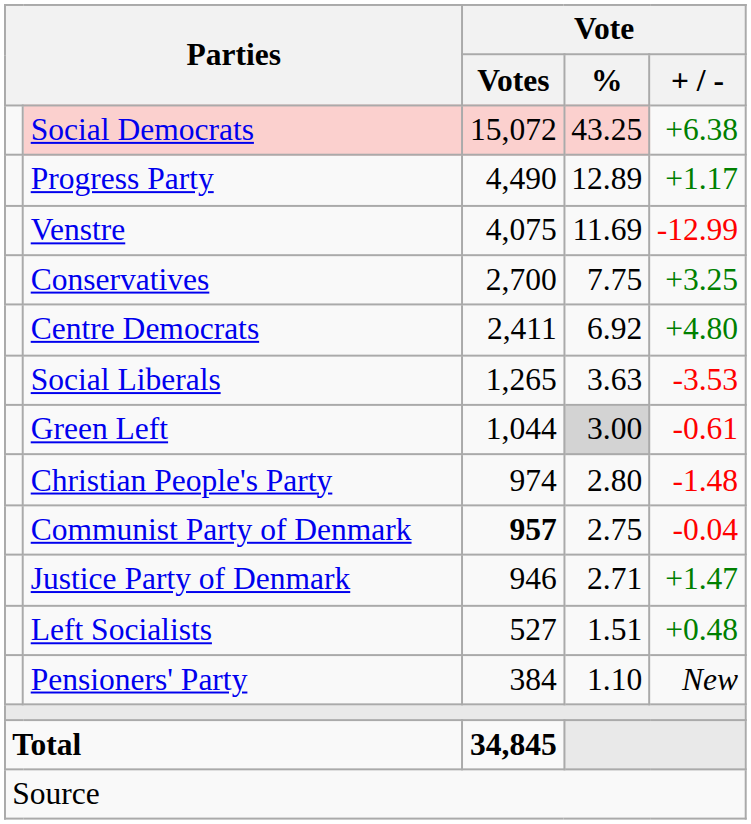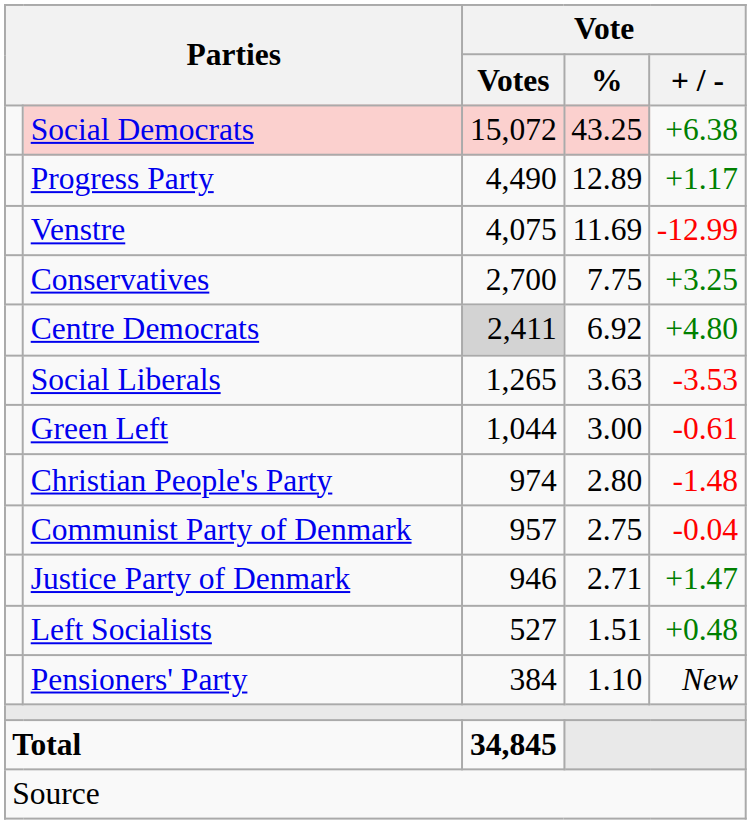(522, 329) no background -> (522, 329) lightgrey background
(615, 429) lightgrey background -> (615, 429) no background
(533, 529) bold -> (533, 529) normal
